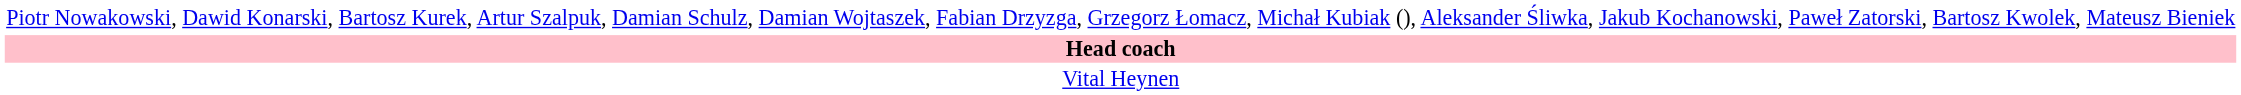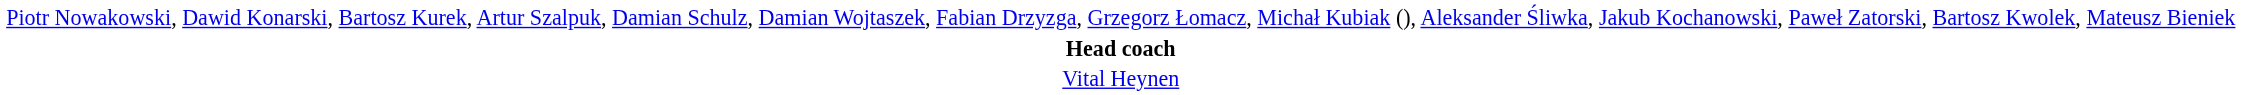(1121, 48) pink background -> (1121, 48) no background
